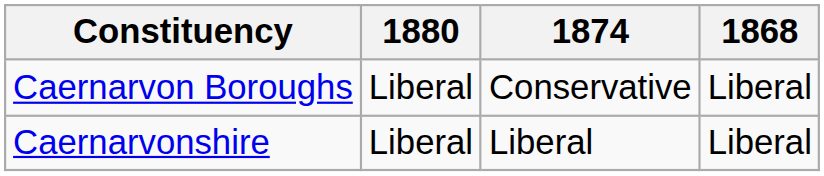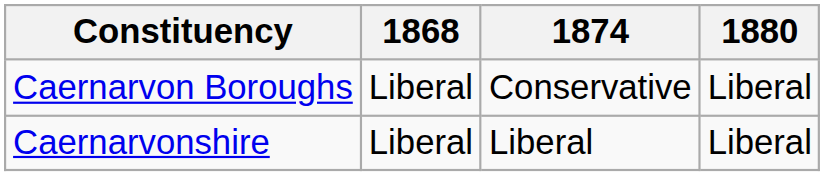columns swapped: (760, 32) <-> (421, 32)
